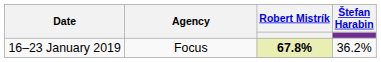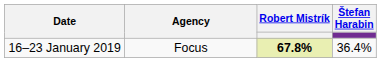(354, 48) 36.2% -> (354, 48) 36.4%
